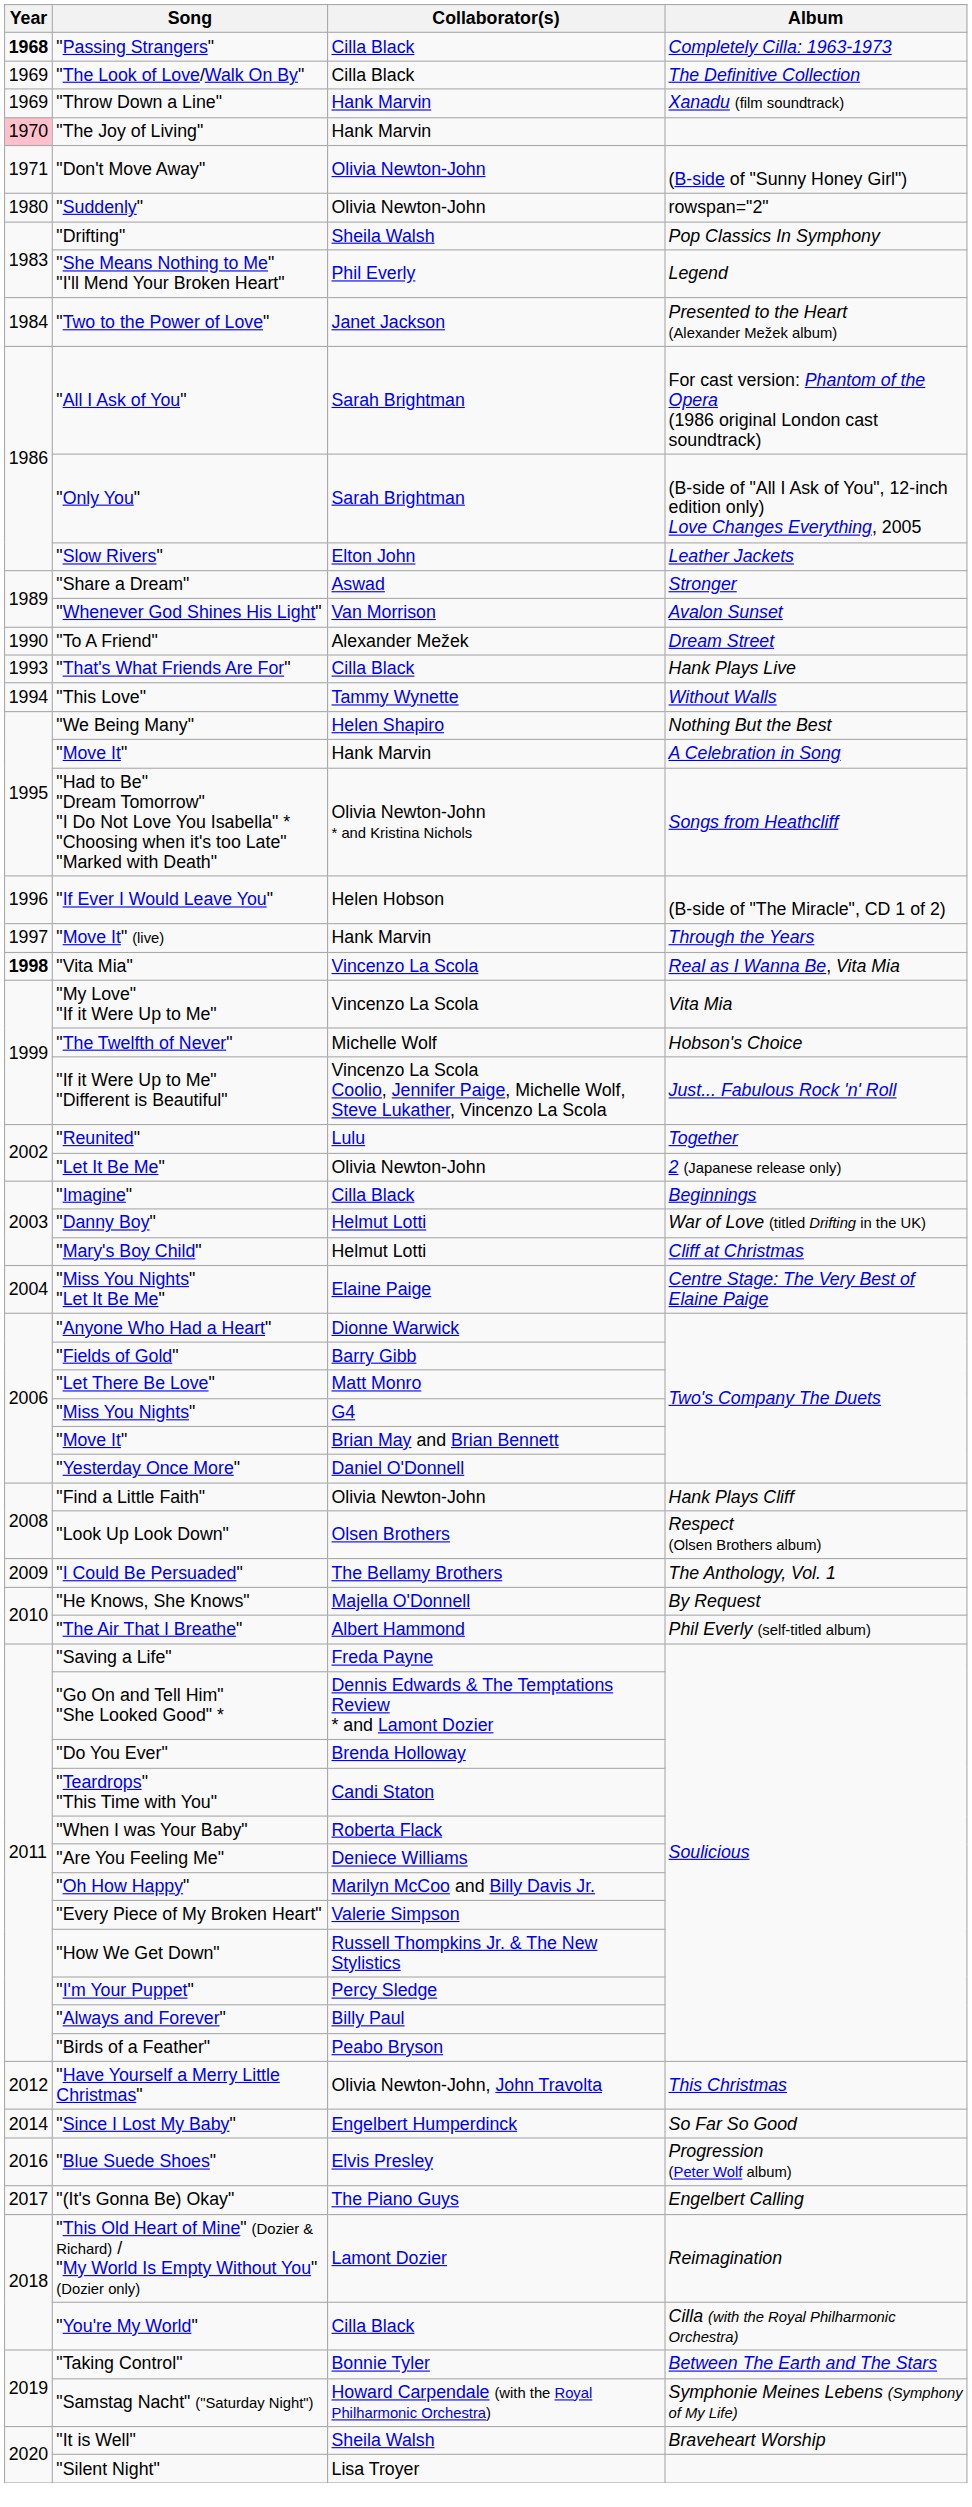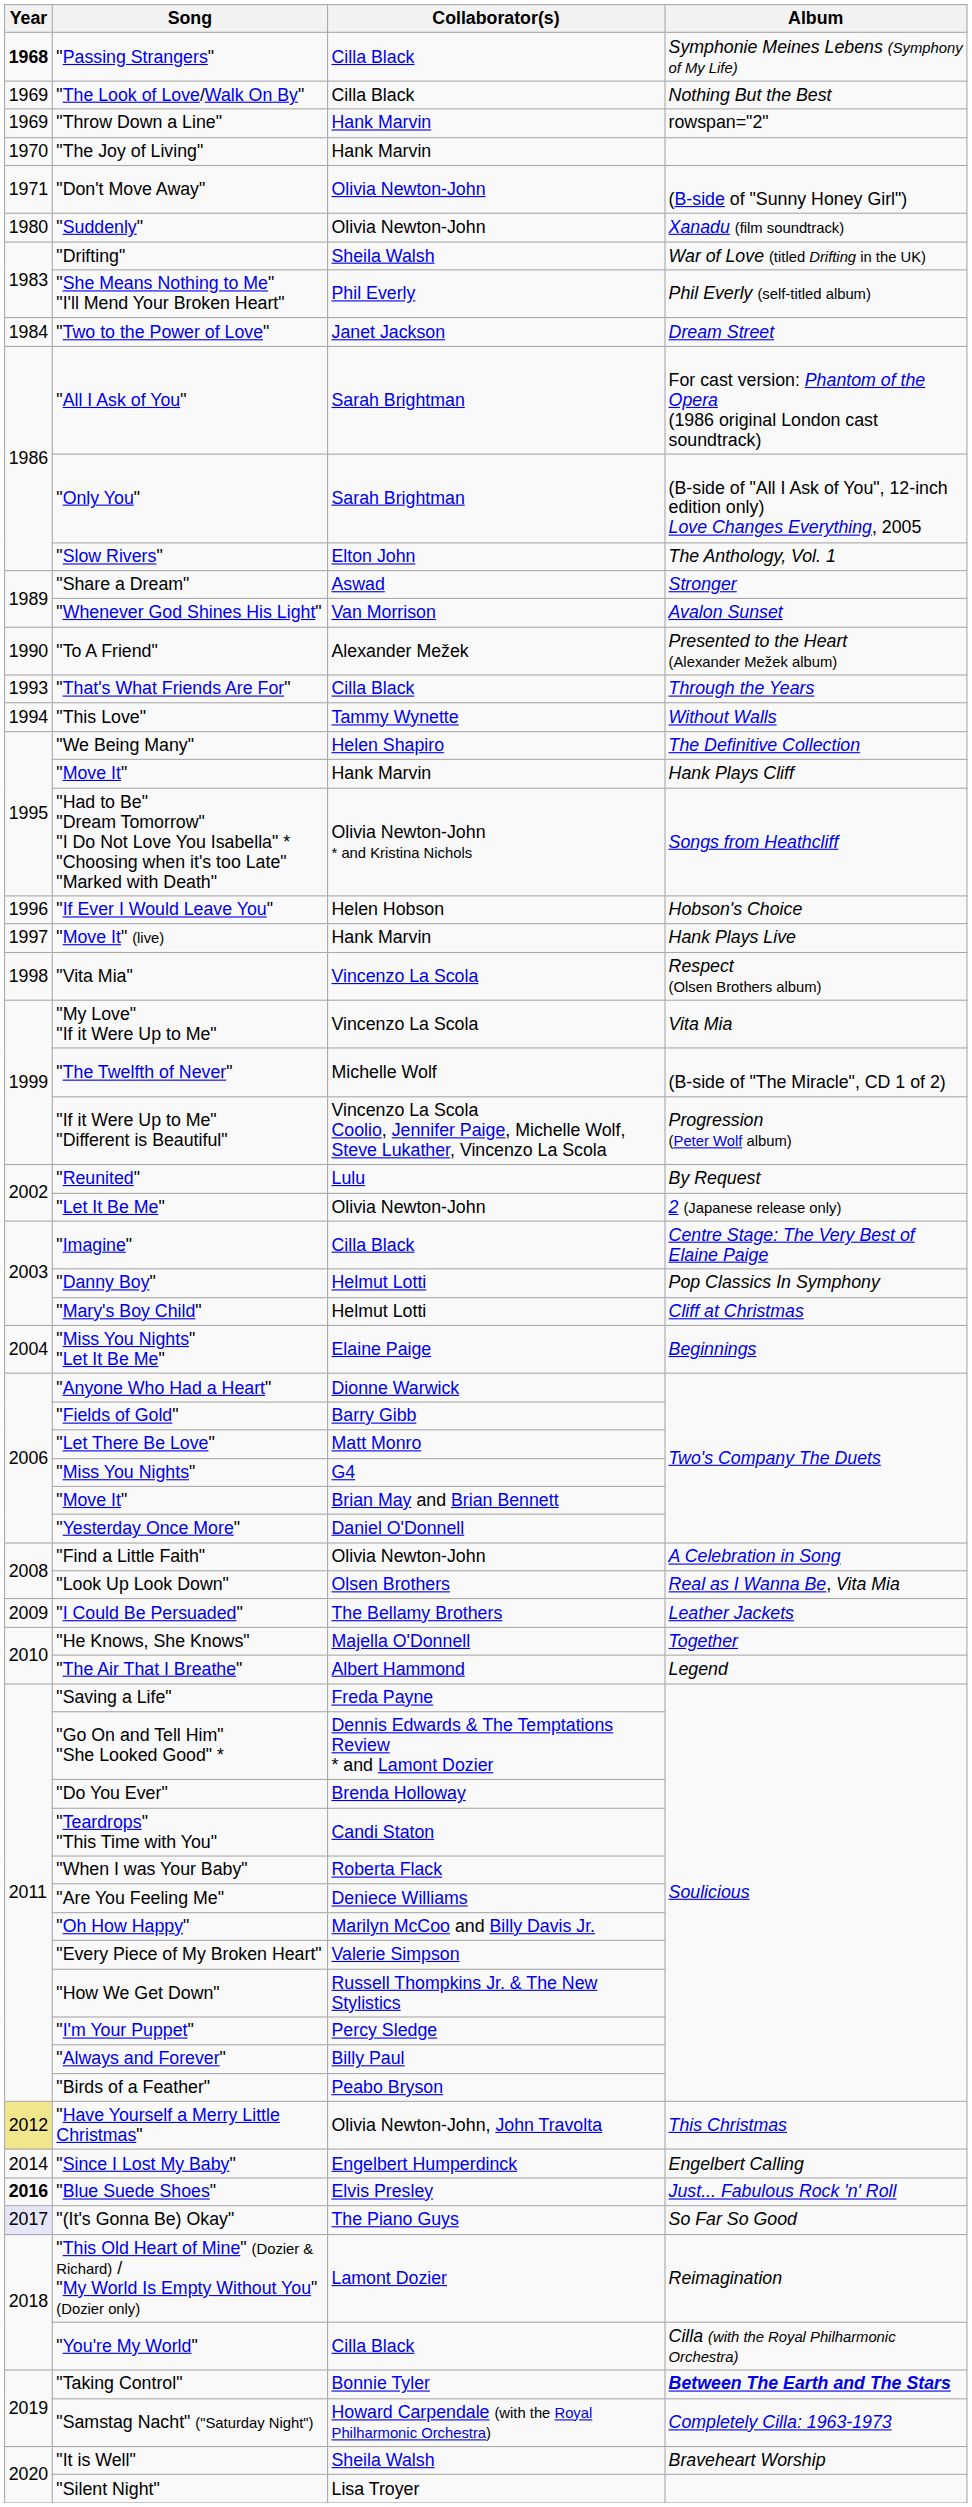(780, 46) Completely Cilla: 1963-1973 -> (816, 56) Symphonie Meines Lebens (Symphony of My Life)
(764, 74) The Definitive Collection -> (750, 94) Nothing But the Best
(756, 103) Xanadu (film soundtrack) -> (719, 123) rowspan="2"
(28, 131) pink background -> (28, 151) no background
(719, 207) rowspan="2" -> (756, 227) Xanadu (film soundtrack)
(774, 235) Pop Classics In Symphony -> (797, 255) War of Love (titled Drifting in the UK)
(698, 273) Legend -> (770, 293) Phil Everly (self-titled album)
(758, 322) Presented to the Heart (Alexander Mežek album) -> (721, 332) Dream Street
(731, 556) Leather Jackets -> (752, 556) The Anthology, Vol. 1
(721, 640) Dream Street -> (758, 650) Presented to the Heart (Alexander Mežek album)
(732, 669) Hank Plays Live -> (741, 689) Through the Years
(750, 725) Nothing But the Best -> (764, 745) The Definitive Collection
(755, 753) A Celebration in Song -> (731, 773) Hank Plays Cliff
(807, 909) (B-side of "The Miracle", CD 1 of 2) -> (735, 909) Hobson's Choice
(741, 937) Through the Years -> (732, 937) Hank Plays Live
(28, 966) bold -> (28, 976) normal
(784, 966) Real as I Wanna Be, Vita Mia -> (745, 976) Respect (Olsen Brothers album)
(735, 1042) Hobson's Choice -> (807, 1082) (B-side of "The Miracle", CD 1 of 2)
(783, 1090) Just... Fabulous Rock 'n' Roll -> (730, 1130) Progression (Peter Wolf album)
(703, 1138) Together -> (714, 1178) By Request
(713, 1195) Beginnings -> (792, 1244) Centre Stage: The Very Best of Elaine Paige
(797, 1223) War of Love (titled Drifting in the UK) -> (774, 1283) Pop Classics In Symphony
(792, 1289) Centre Stage: The Very Best of Elaine Paige -> (713, 1349) Beginnings
(731, 1496) Hank Plays Cliff -> (755, 1556) A Celebration in Song
(745, 1534) Respect (Olsen Brothers album) -> (784, 1584) Real as I Wanna Be, Vita Mia
(752, 1572) The Anthology, Vol. 1 -> (731, 1612) Leather Jackets
(714, 1601) By Request -> (703, 1641) Together
(770, 1629) Phil Everly (self-titled album) -> (698, 1669) Legend
(28, 2085) no background -> (28, 2125) khaki background
(733, 2123) So Far So Good -> (736, 2163) Engelbert Calling
(28, 2161) normal -> (28, 2191) bold
(730, 2161) Progression (Peter Wolf album) -> (783, 2191) Just... Fabulous Rock 'n' Roll
(28, 2199) no background -> (28, 2219) lavender background
(736, 2199) Engelbert Calling -> (733, 2219) So Far So Good
(803, 2364) normal -> (810, 2384) bold
(816, 2402) Symphonie Meines Lebens (Symphony of My Life) -> (780, 2422) Completely Cilla: 1963-1973
